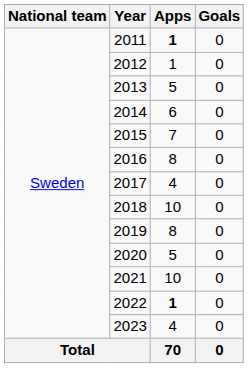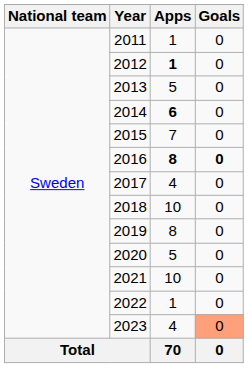(173, 40) bold -> (173, 40) normal
(173, 64) normal -> (173, 64) bold
(173, 111) normal -> (173, 111) bold
(173, 159) normal -> (173, 159) bold
(219, 159) normal -> (219, 159) bold
(173, 302) bold -> (173, 302) normal
(219, 326) no background -> (219, 326) lightsalmon background
